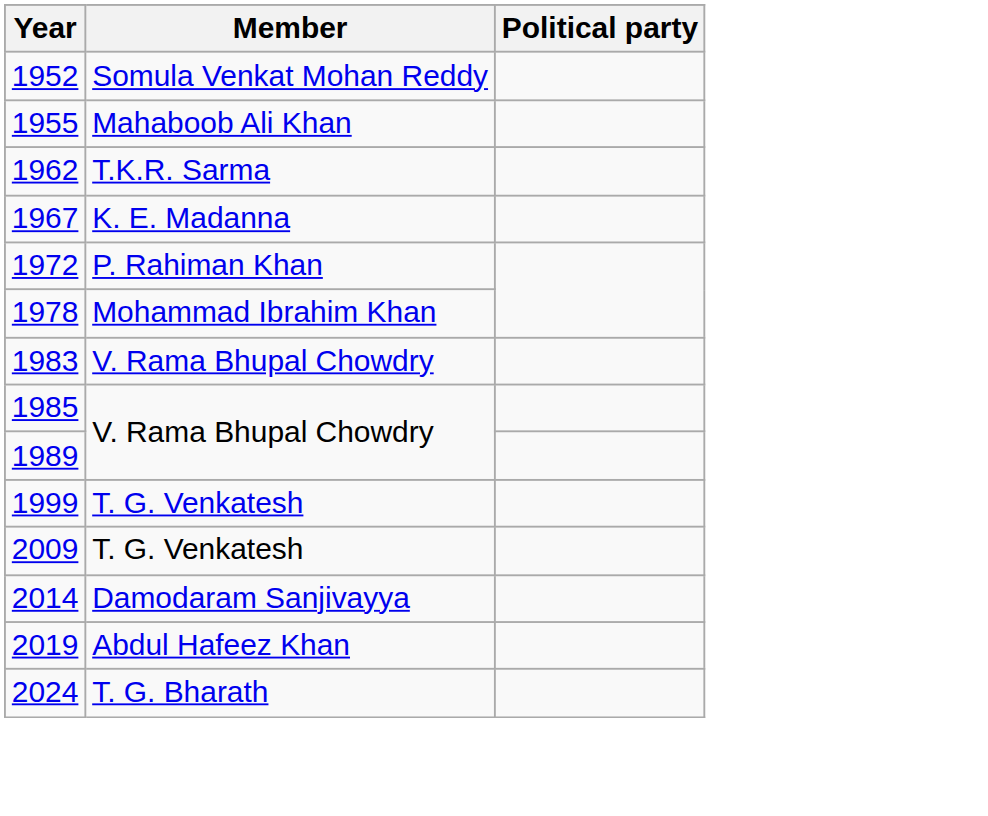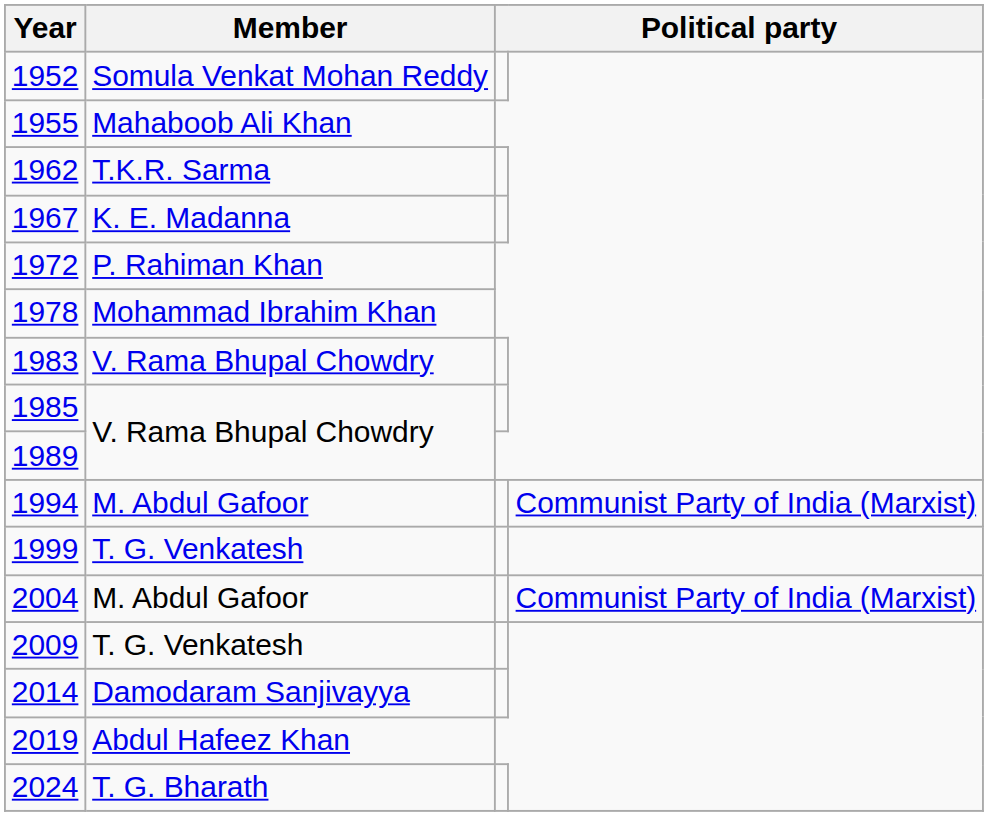+ row: (45, 502)
+ row: (45, 597)
